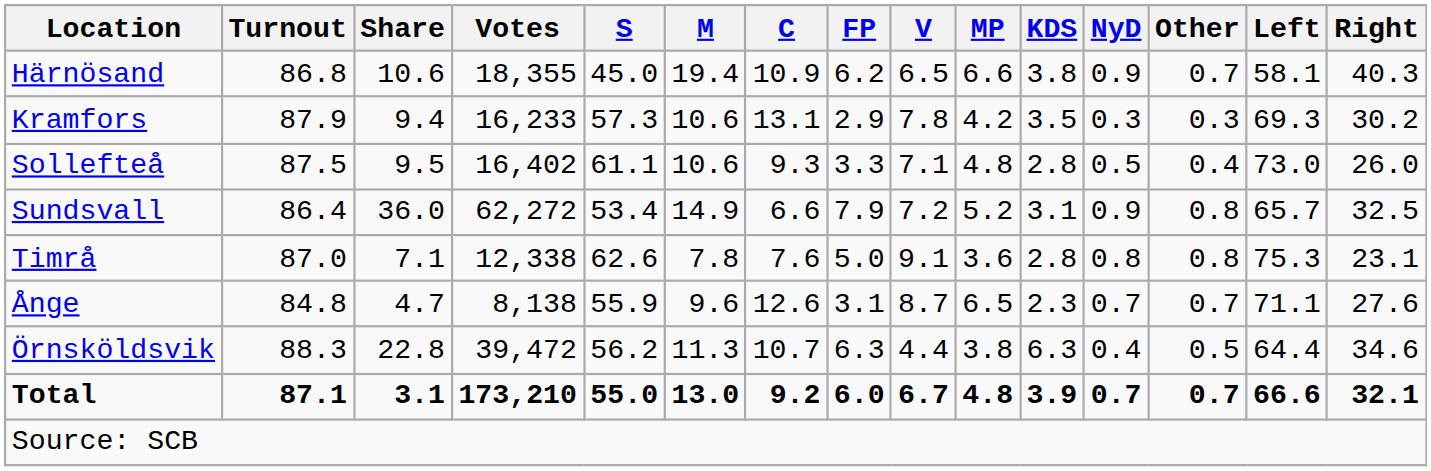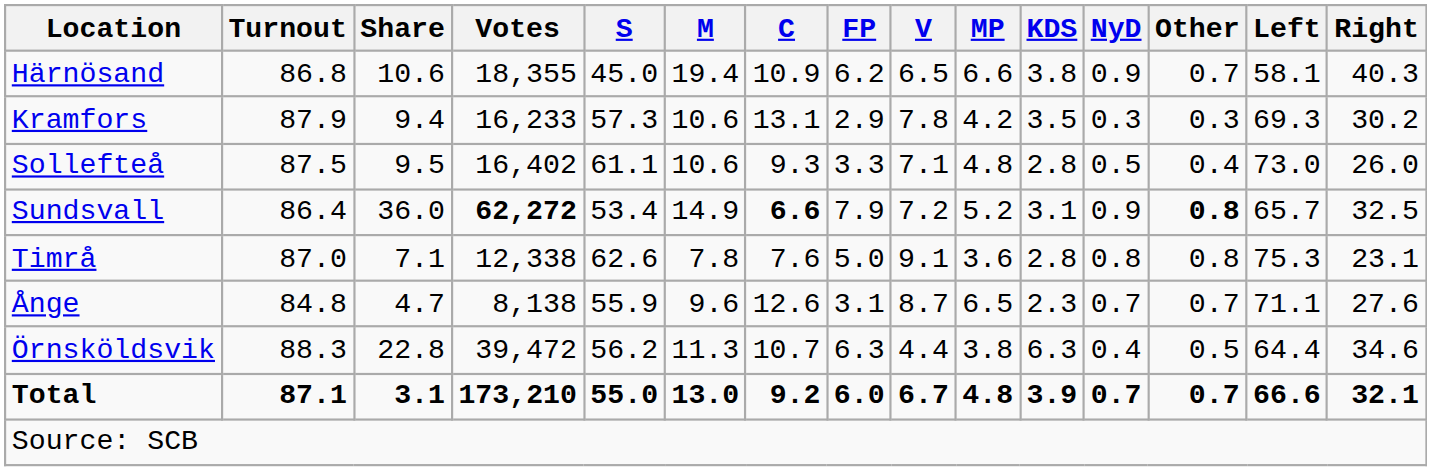(526, 212) normal -> (526, 212) bold
(795, 212) normal -> (795, 212) bold
(1214, 212) normal -> (1214, 212) bold
